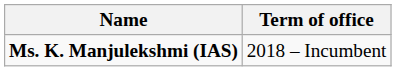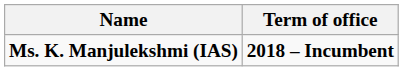(317, 50) normal -> (320, 50) bold
